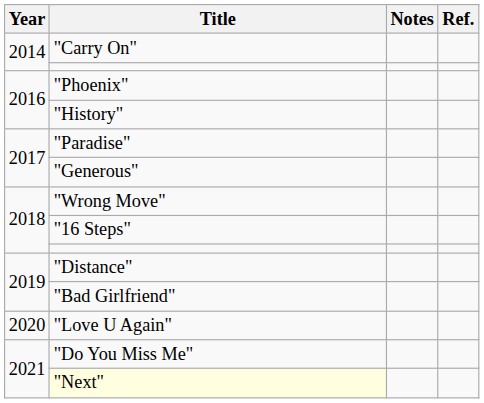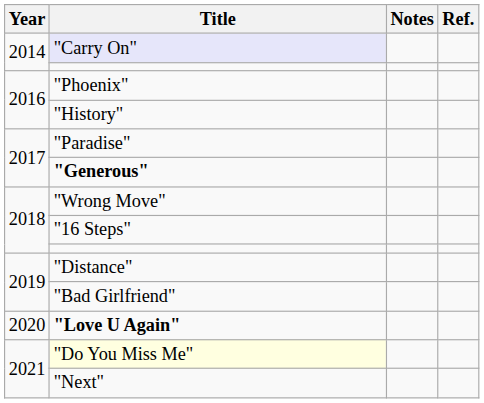(95, 47) no background -> (95, 47) lavender background
(96, 172) normal -> (101, 172) bold
(113, 325) normal -> (117, 325) bold
(123, 353) no background -> (123, 353) lightyellow background
(79, 382) lightyellow background -> (79, 382) no background
